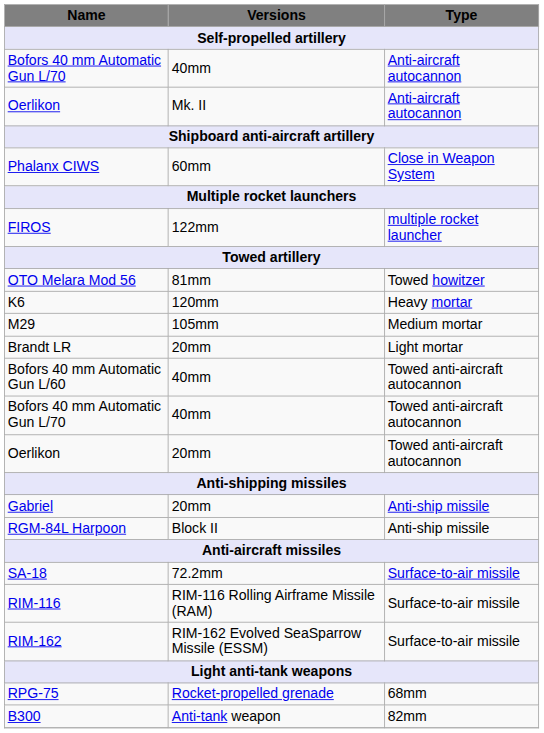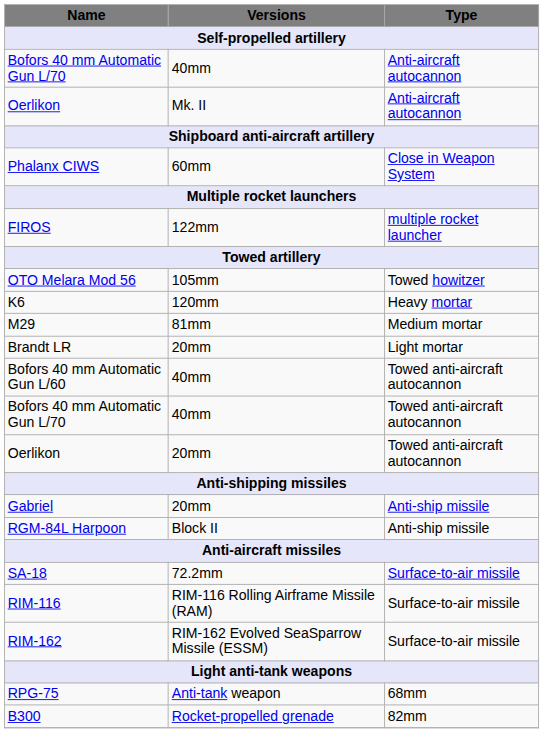(191, 279) 81mm -> (195, 279) 105mm
(195, 324) 105mm -> (191, 324) 81mm
(253, 694) Rocket-propelled grenade -> (226, 694) Anti-tank weapon
(226, 716) Anti-tank weapon -> (253, 716) Rocket-propelled grenade
